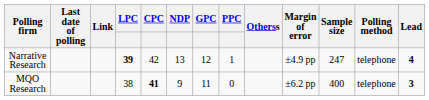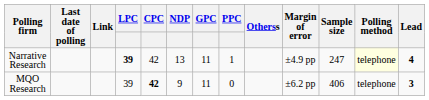(206, 60) 12 -> (206, 60) 11
(376, 60) no background -> (376, 60) lightyellow background
(128, 84) 38 -> (128, 84) 39
(154, 84) 41 -> (154, 84) 42
(337, 84) 400 -> (337, 84) 406
